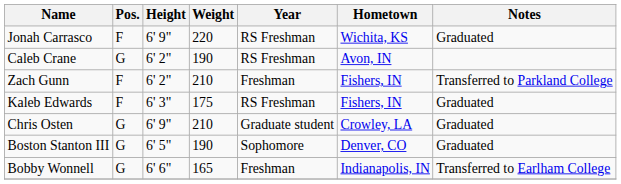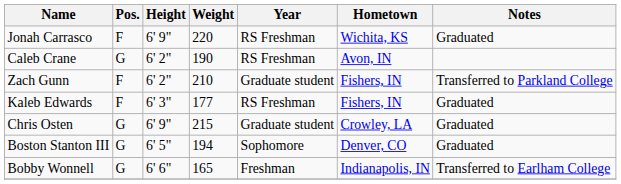(268, 80) Freshman -> (287, 80) Graduate student
(202, 102) 175 -> (202, 102) 177
(202, 124) 210 -> (202, 124) 215
(202, 146) 190 -> (202, 146) 194
